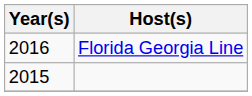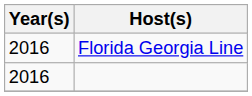(29, 76) 2015 -> (29, 76) 2016
